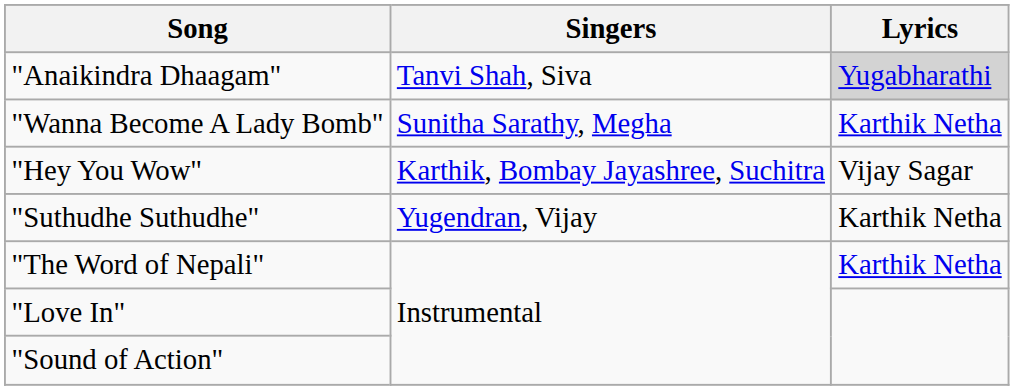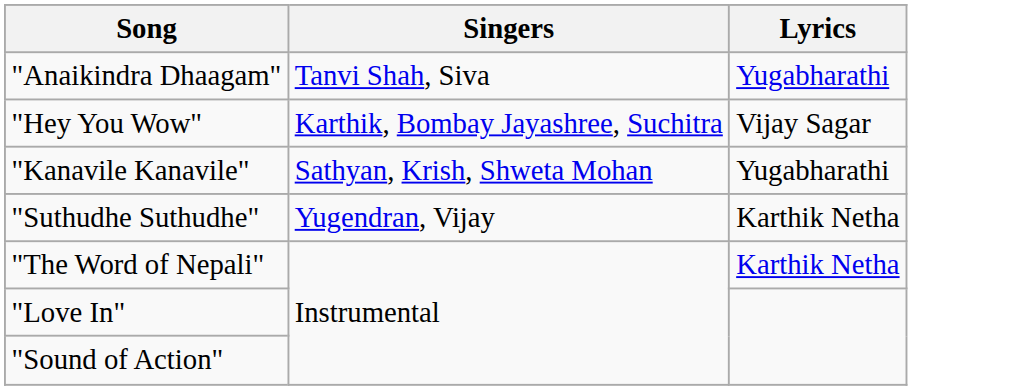(915, 75) lightgrey background -> (813, 75) no background
- row: (198, 123)
+ row: (131, 170)
